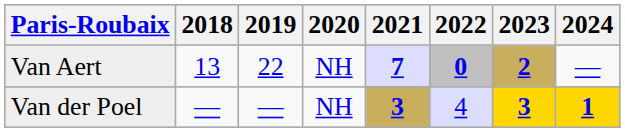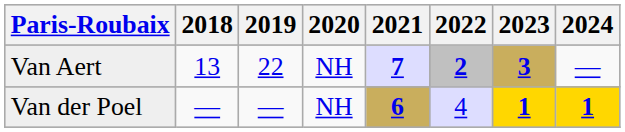(461, 65) 0 -> (461, 65) 2
(524, 65) 2 -> (524, 65) 3
(397, 106) 3 -> (397, 106) 6
(524, 106) 3 -> (524, 106) 1
